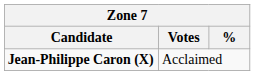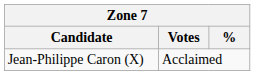(81, 59) bold -> (76, 59) normal
